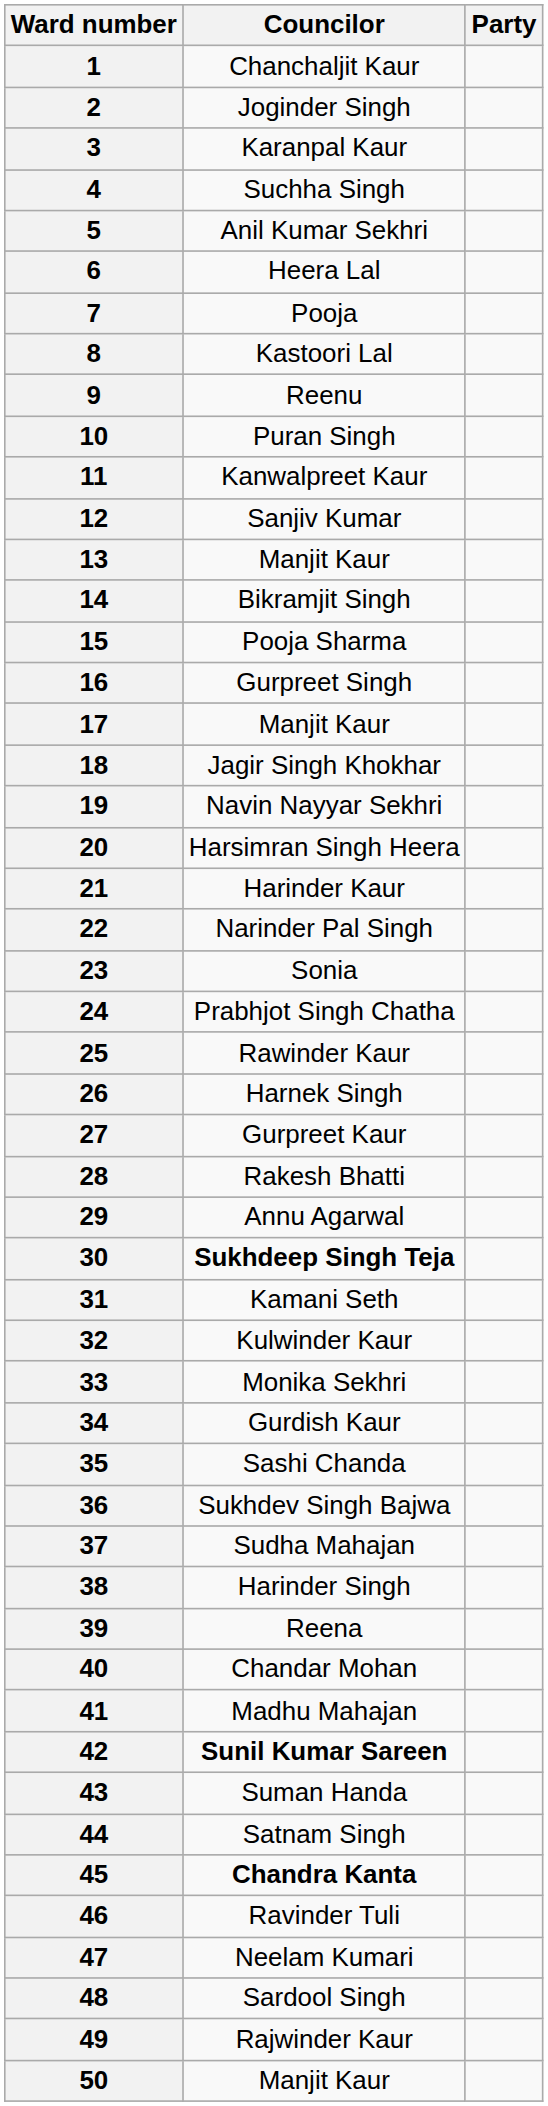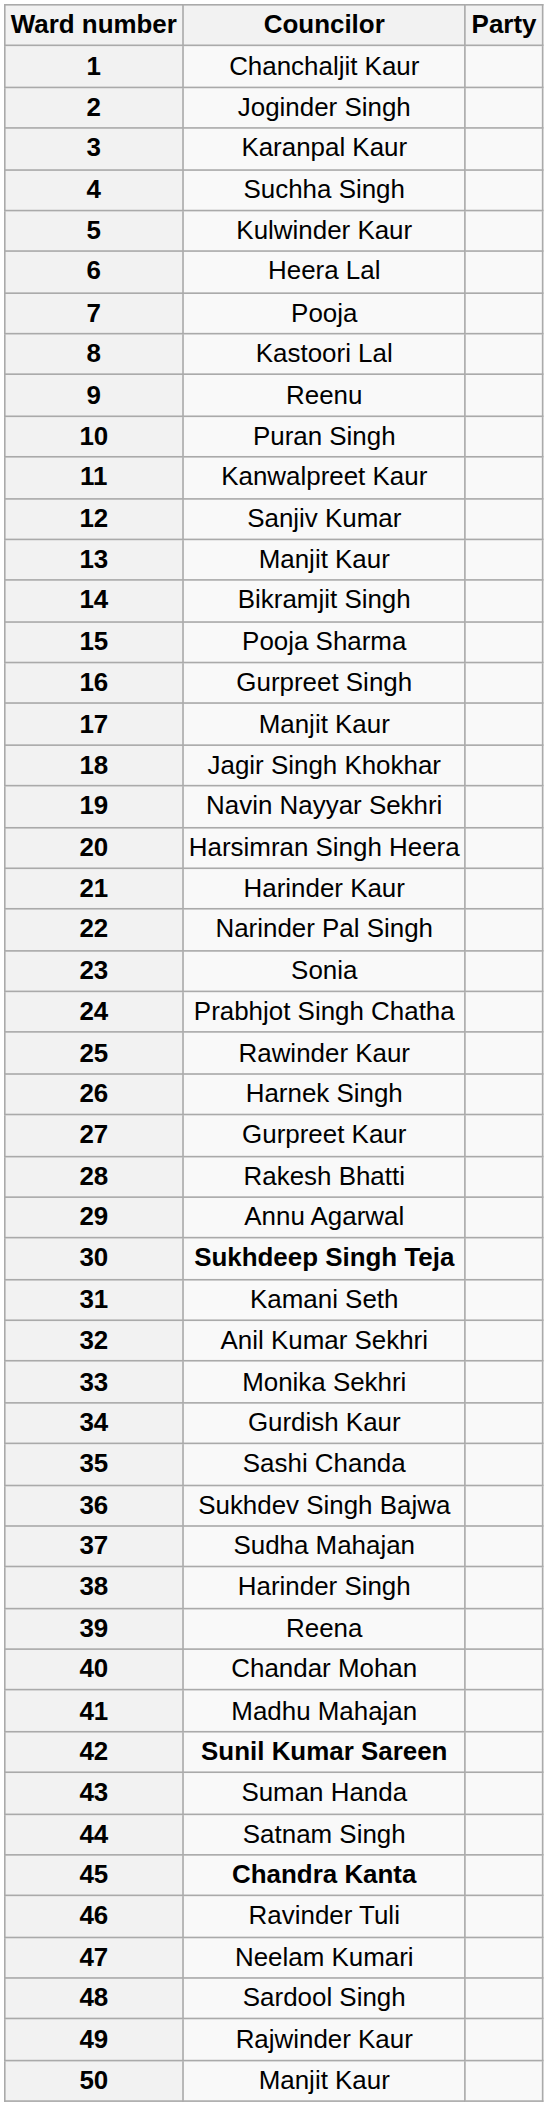(324, 230) Anil Kumar Sekhri -> (324, 230) Kulwinder Kaur
(324, 1340) Kulwinder Kaur -> (324, 1340) Anil Kumar Sekhri
